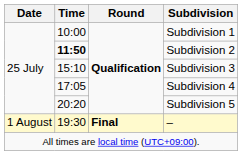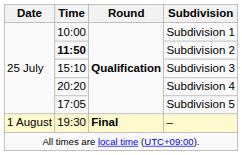(72, 86) 17:05 -> (72, 86) 20:20
(72, 104) 20:20 -> (72, 104) 17:05
